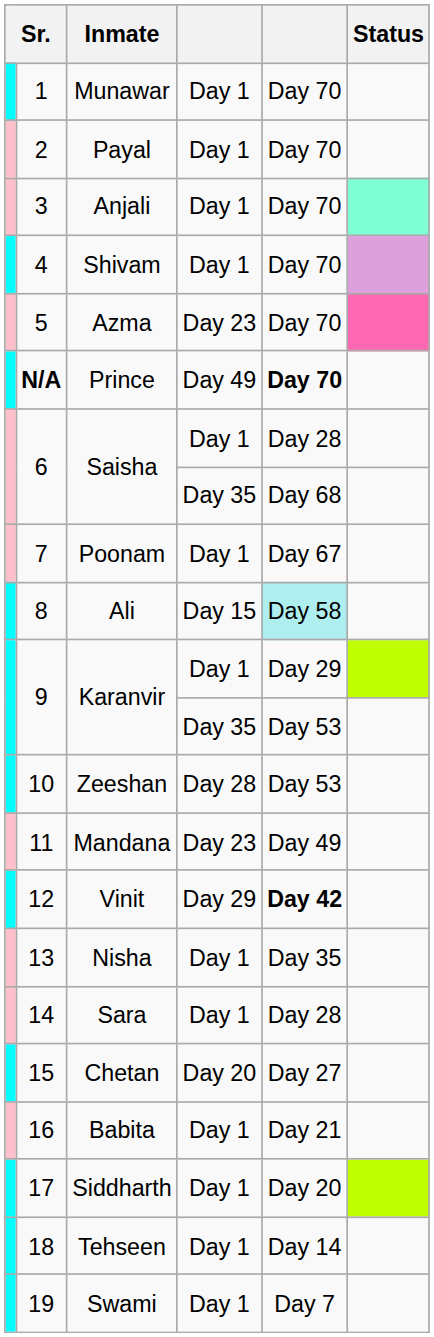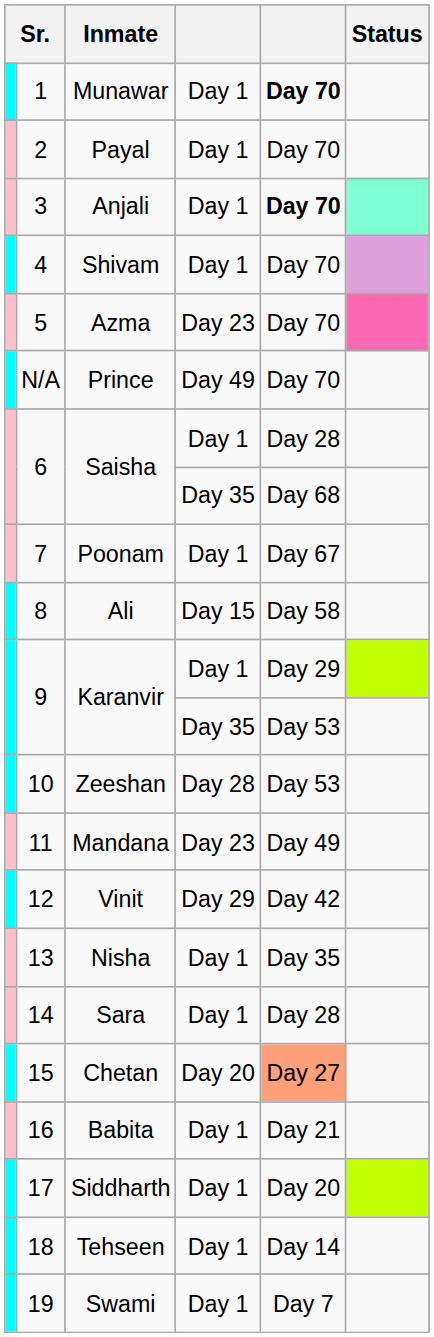(305, 91) normal -> (303, 91) bold
(305, 207) normal -> (303, 207) bold
(41, 380) bold -> (41, 380) normal
(305, 380) bold -> (303, 380) normal
(305, 611) paleturquoise background -> (303, 611) no background
(305, 899) bold -> (303, 899) normal
(305, 1073) no background -> (303, 1073) lightsalmon background
